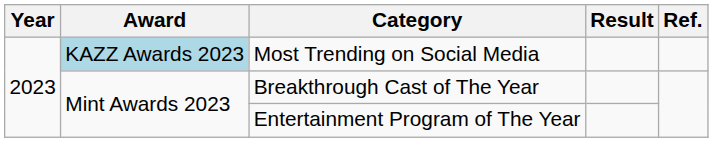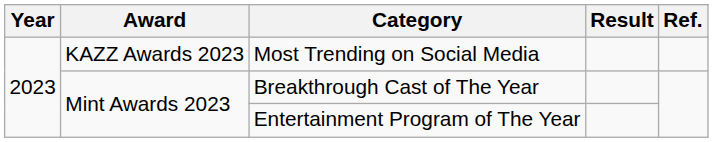(155, 53) lightblue background -> (155, 53) no background
